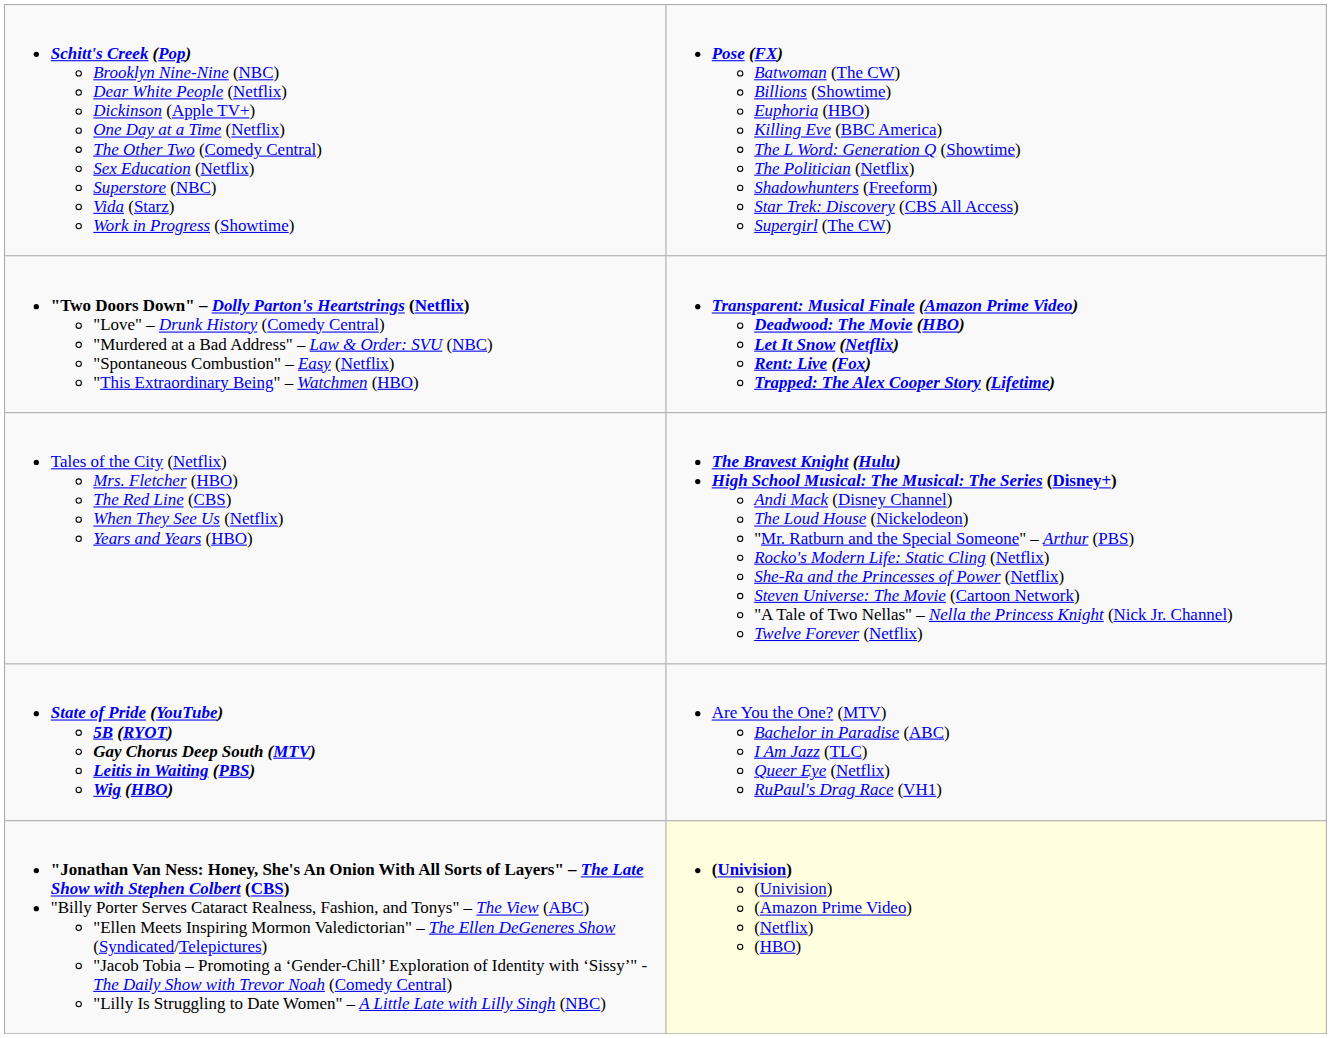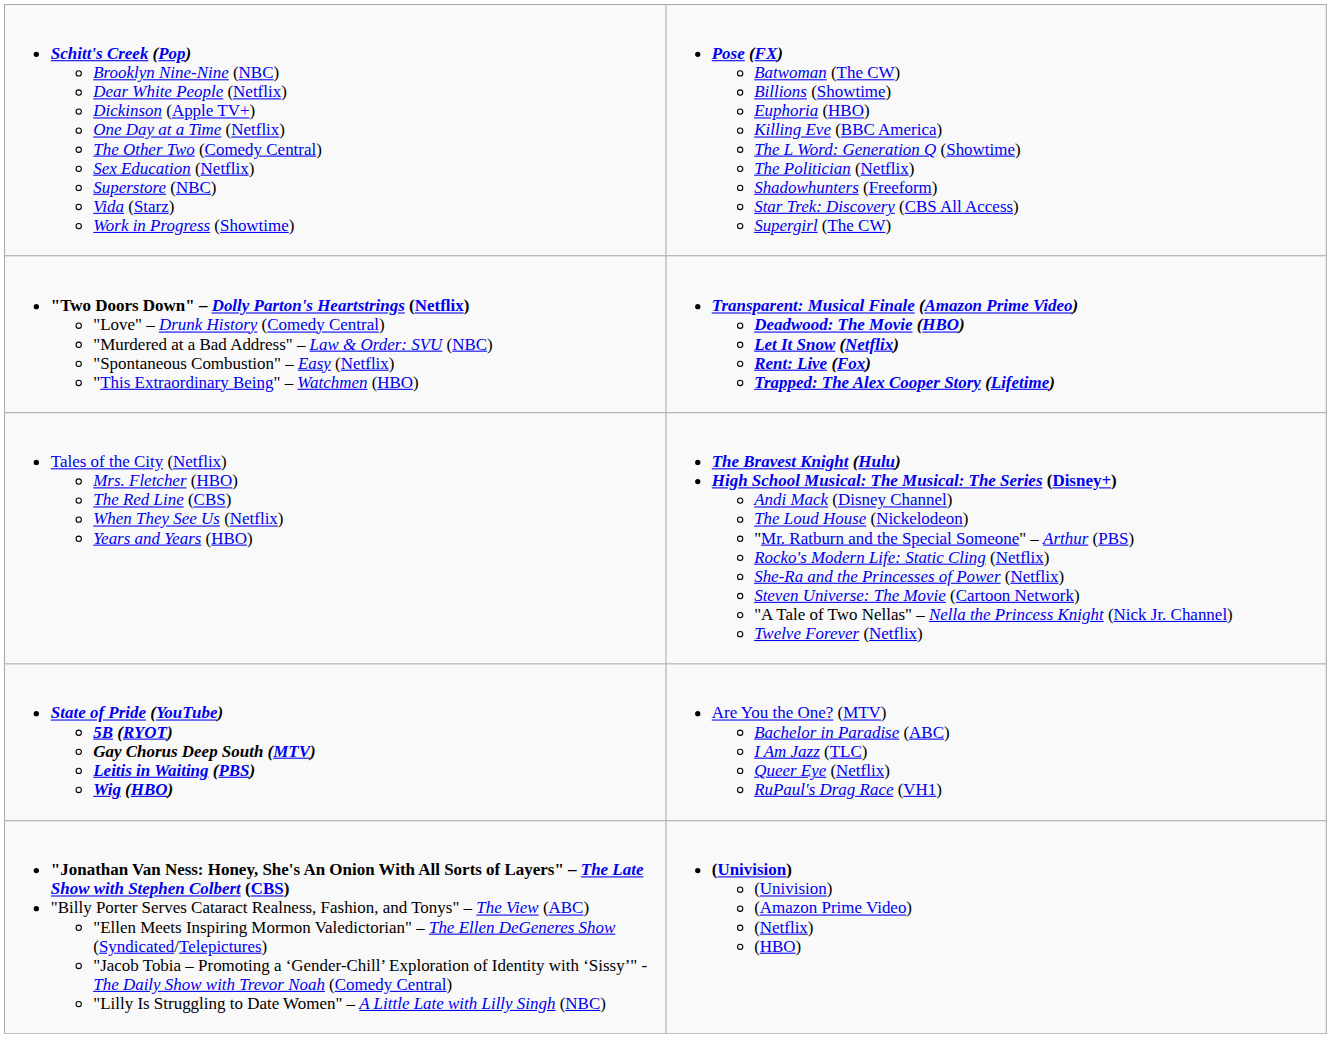(996, 908) lightyellow background -> (996, 908) no background
